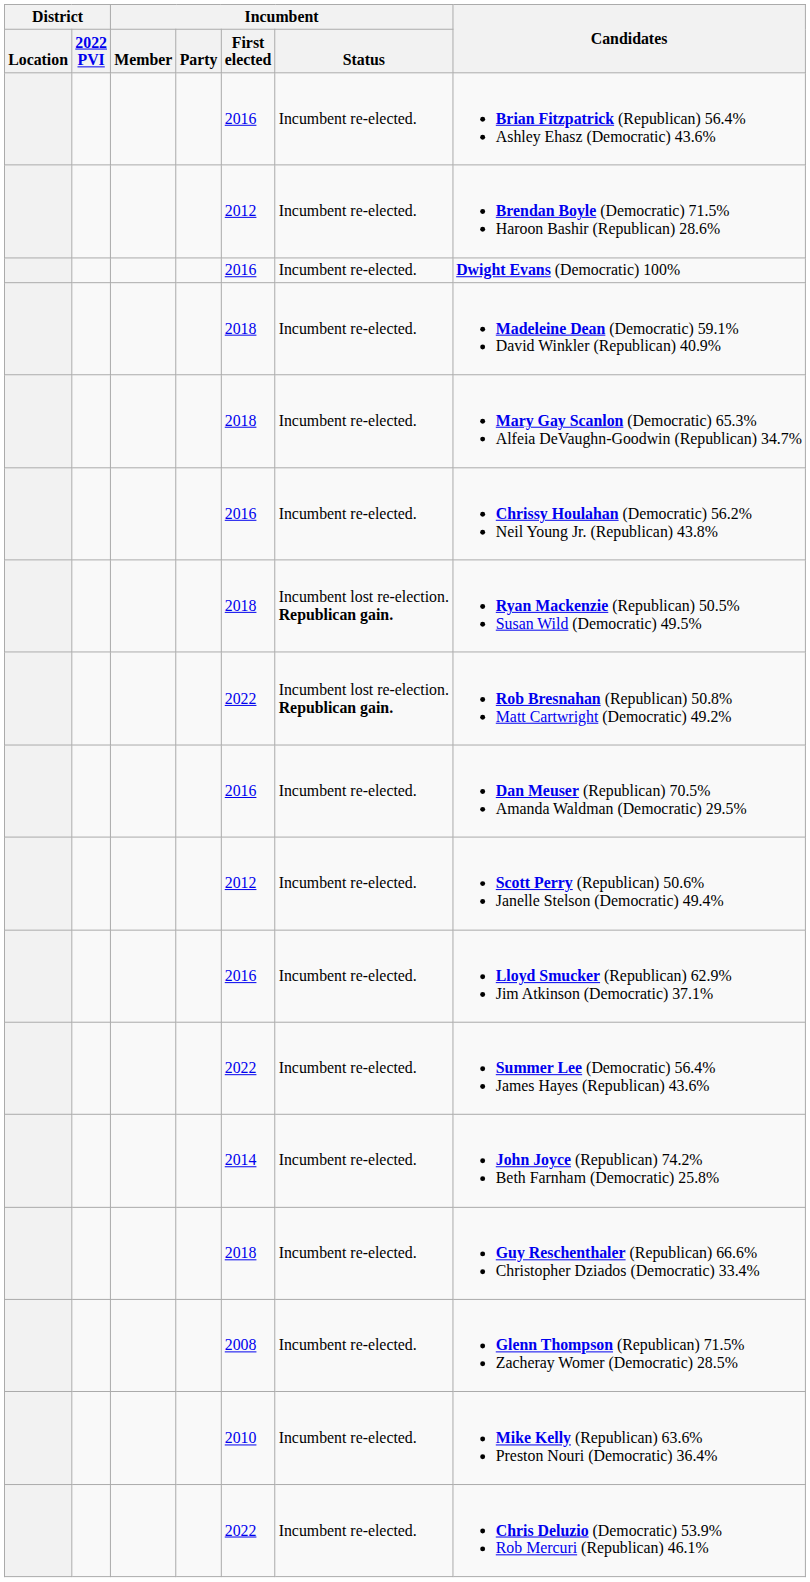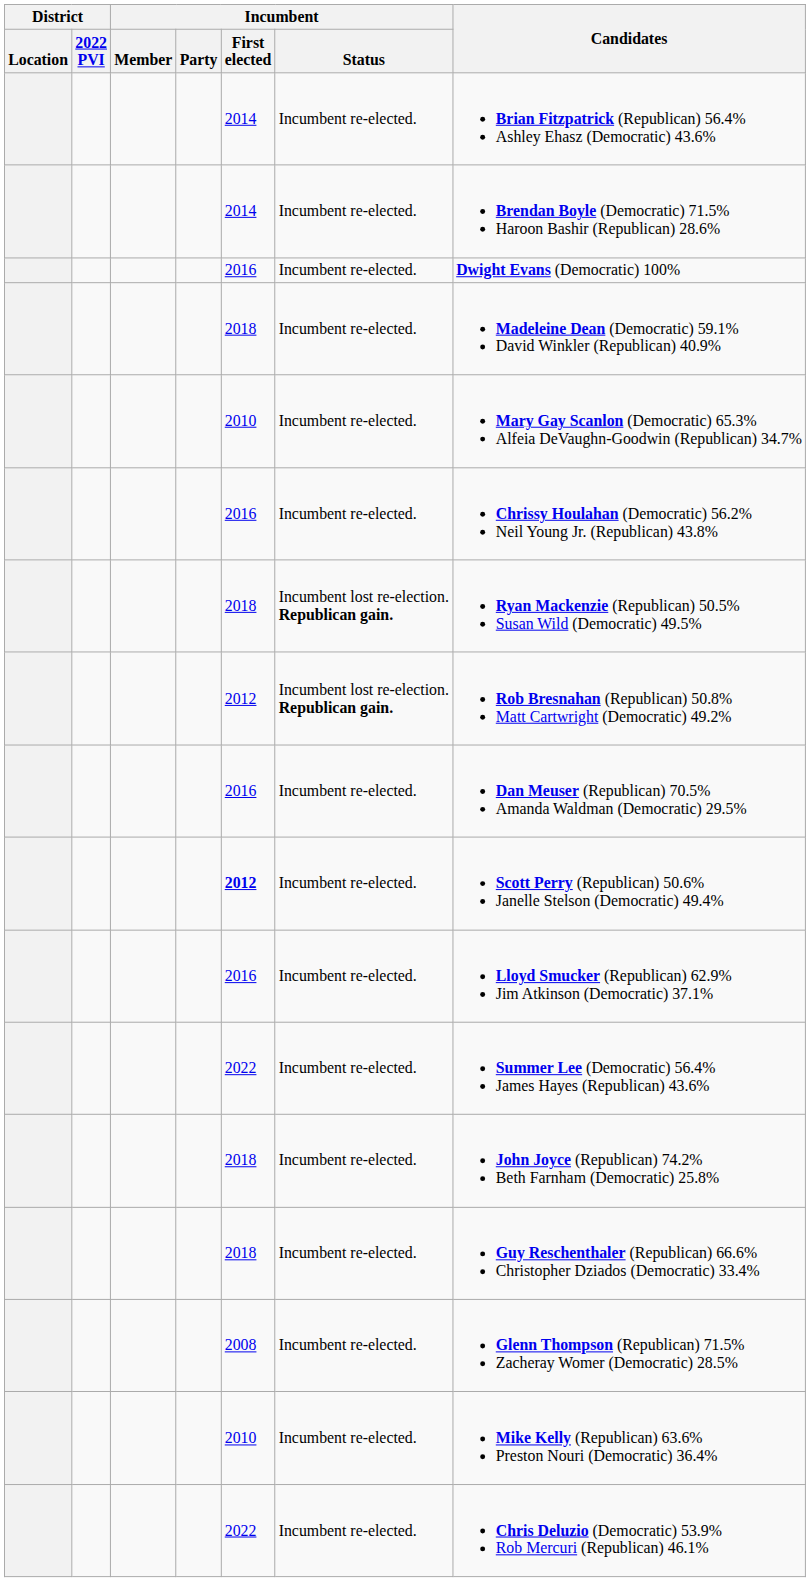(241, 118) 2016 -> (241, 118) 2014
(241, 211) 2012 -> (241, 211) 2014
(241, 421) 2018 -> (241, 421) 2010
(241, 698) 2022 -> (241, 698) 2012
(241, 883) normal -> (241, 883) bold
(241, 1160) 2014 -> (241, 1160) 2018
